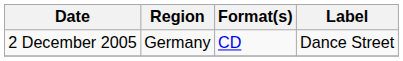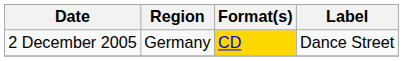(230, 42) no background -> (230, 42) gold background
